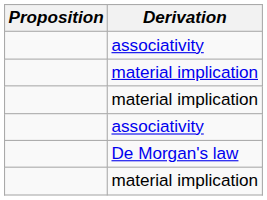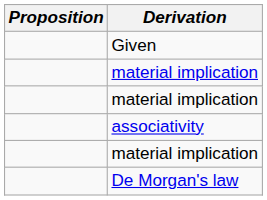(158, 45) associativity -> (134, 45) Given
(175, 153) De Morgan's law -> (185, 153) material implication
(185, 180) material implication -> (175, 180) De Morgan's law
